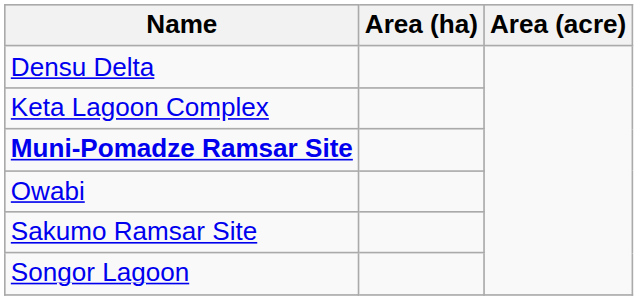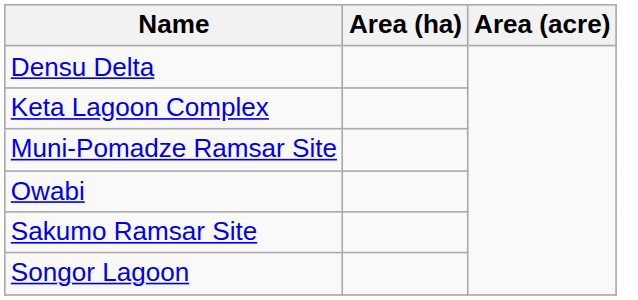(182, 149) bold -> (174, 149) normal
